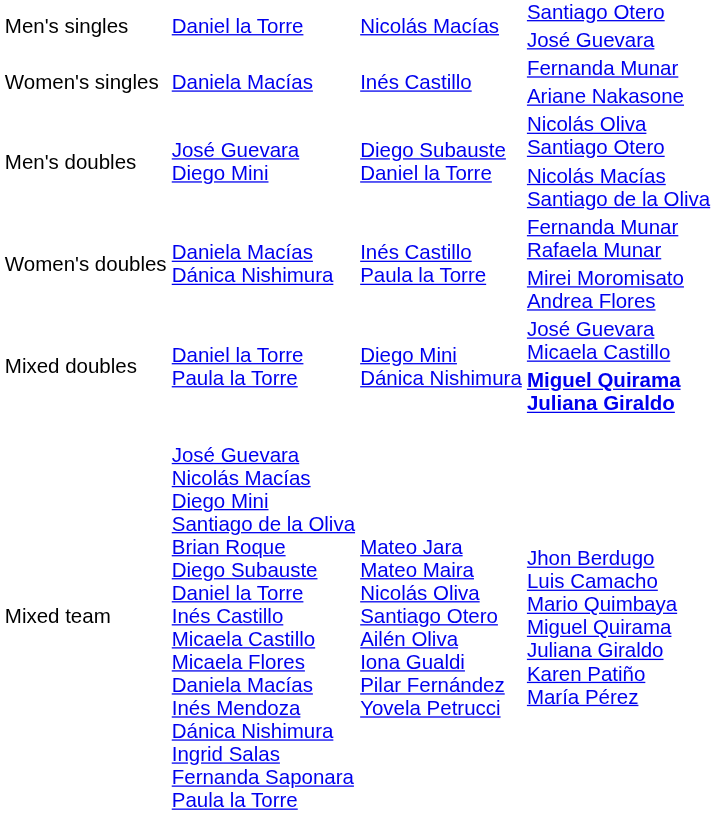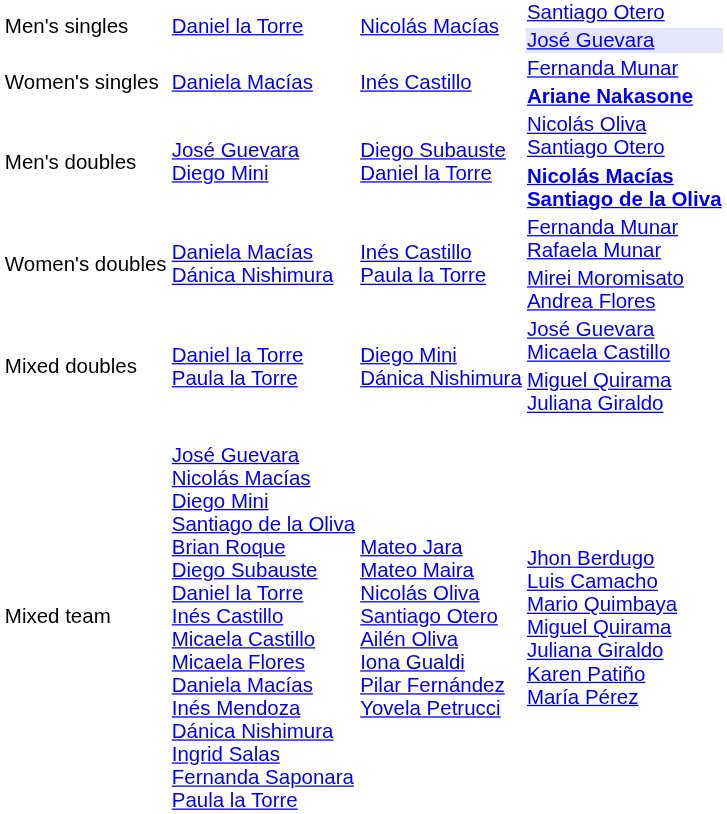(591, 40) no background -> (591, 40) lavender background
(605, 96) normal -> (610, 96) bold
(619, 187) normal -> (624, 187) bold
(604, 392) bold -> (599, 392) normal
